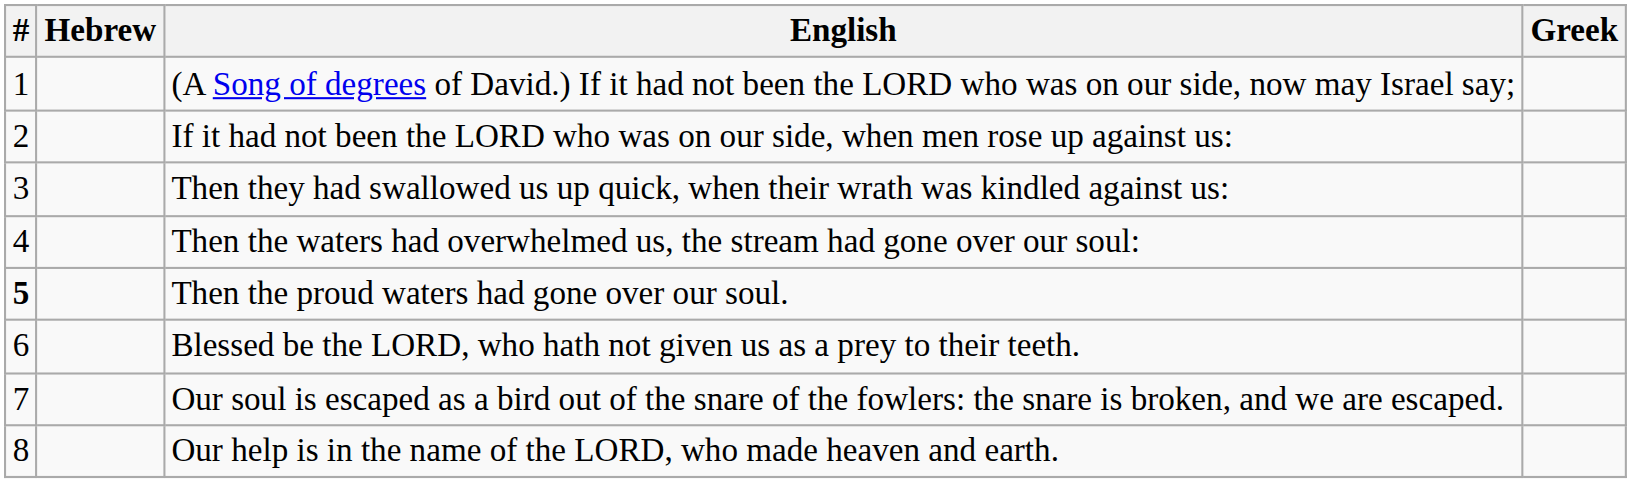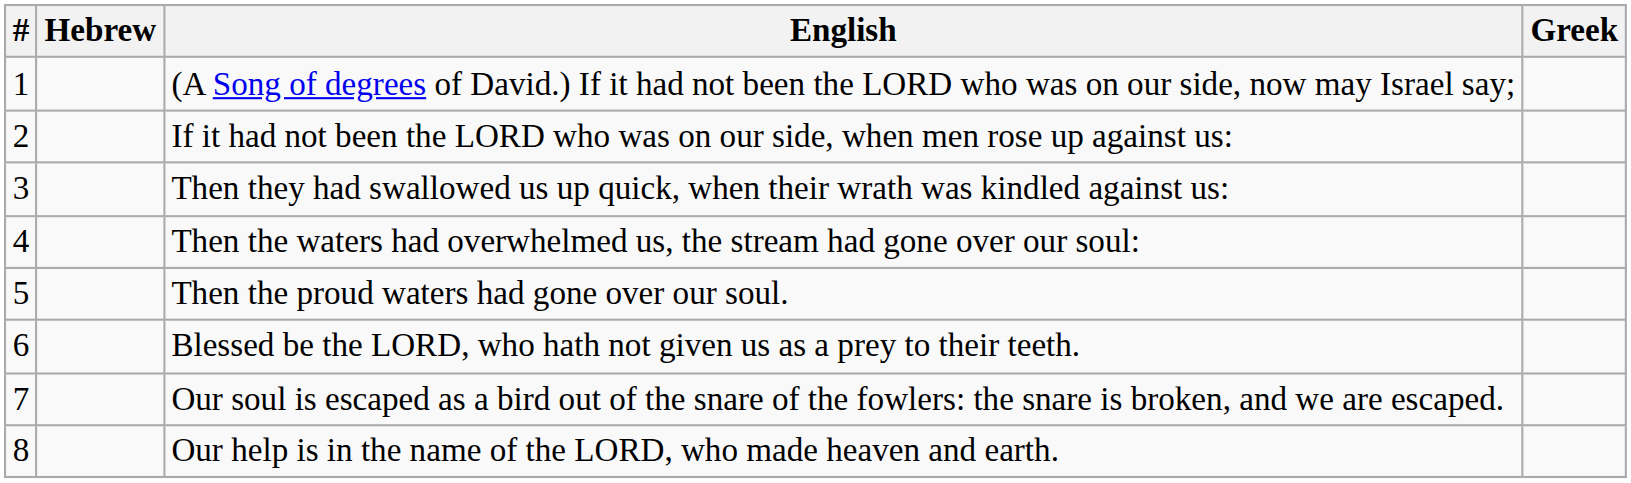(21, 293) bold -> (21, 293) normal
